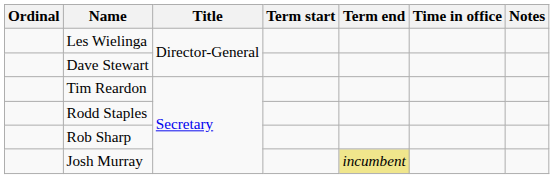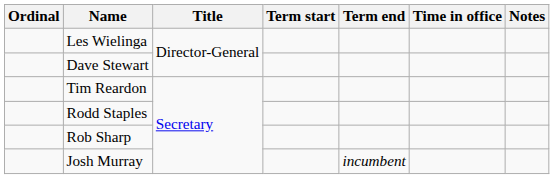(374, 161) khaki background -> (374, 161) no background
